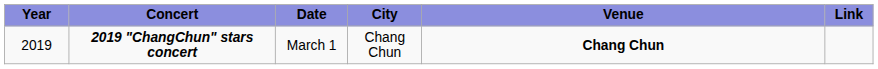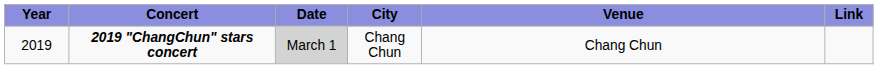(312, 44) no background -> (312, 44) lightgrey background
(623, 44) bold -> (623, 44) normal
